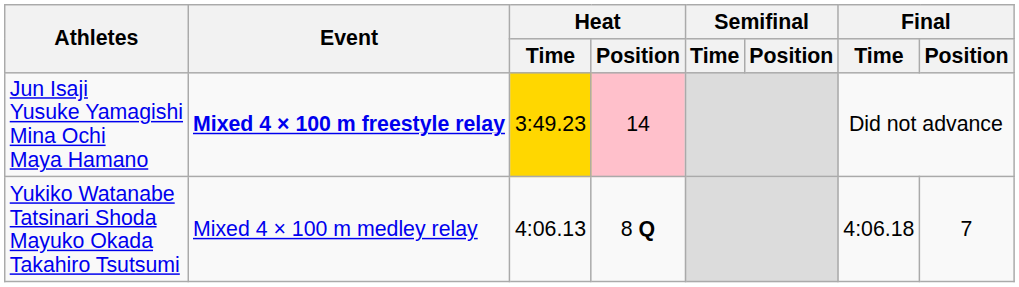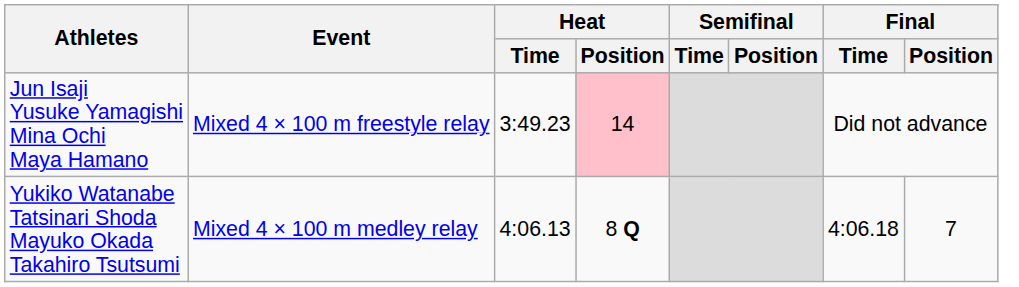(349, 125) bold -> (341, 125) normal
(551, 125) gold background -> (535, 125) no background
